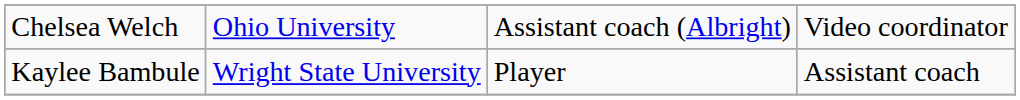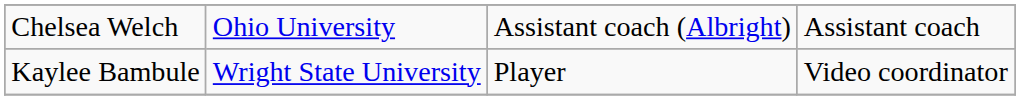(906, 26) Video coordinator -> (892, 26) Assistant coach
(892, 71) Assistant coach -> (906, 71) Video coordinator
